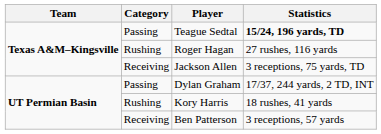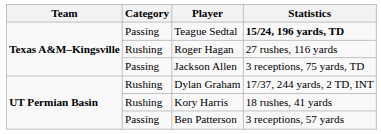(146, 66) Receiving -> (142, 66) Passing
(141, 84) Passing -> (144, 84) Rushing
(146, 120) Receiving -> (142, 120) Passing
